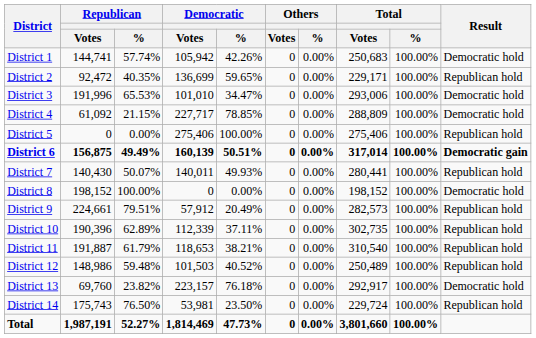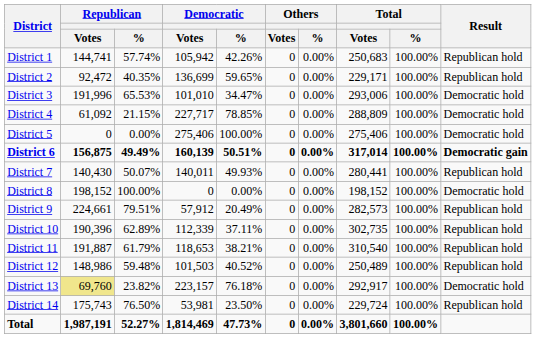(484, 57) Democratic hold -> (483, 57) Republican hold
(483, 133) Republican hold -> (484, 133) Democratic hold
(95, 285) no background -> (95, 285) khaki background
